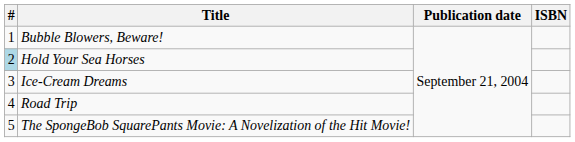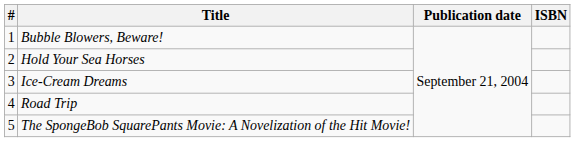(11, 59) lightblue background -> (11, 59) no background
